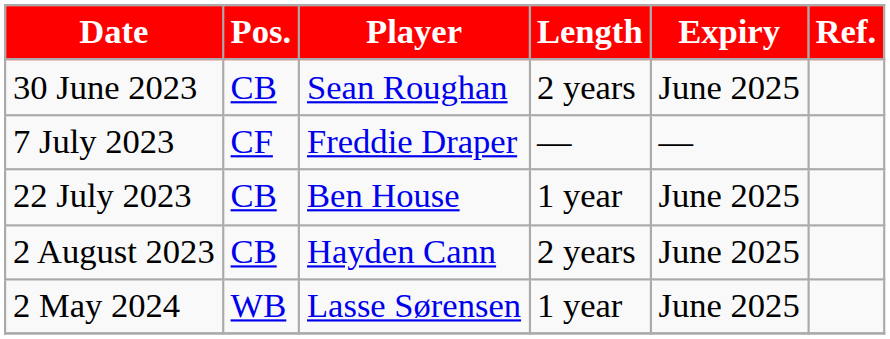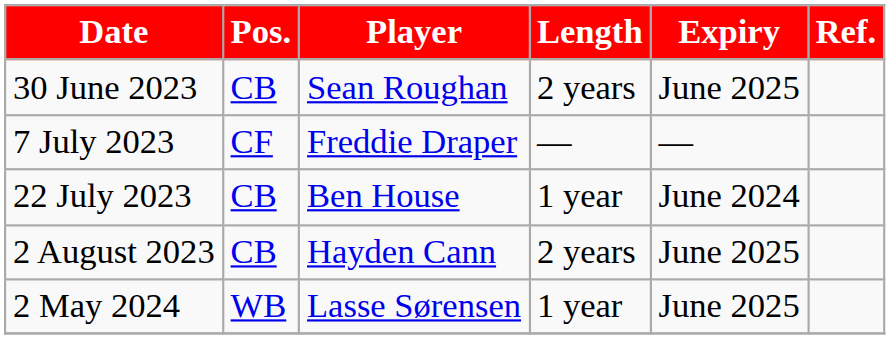(729, 196) June 2025 -> (729, 196) June 2024
